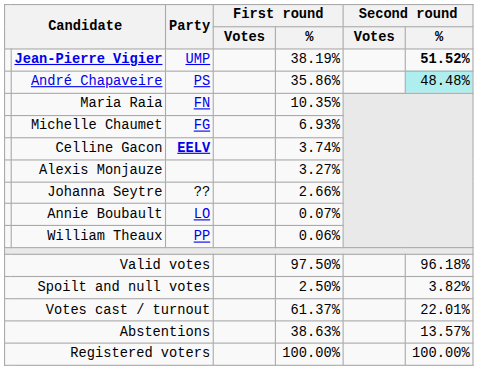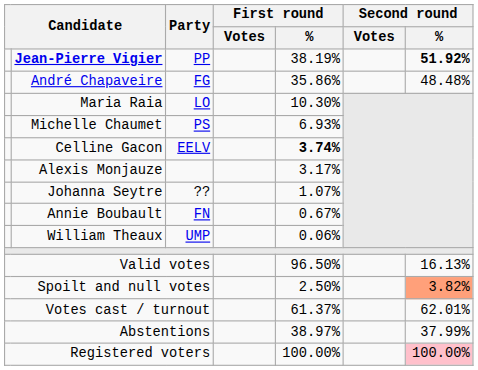(198, 60) UMP -> (202, 60) PP
(445, 60) 51.52% -> (445, 60) 51.92%
(202, 82) PS -> (202, 82) FG
(445, 82) paleturquoise background -> (445, 82) no background
(202, 104) FN -> (202, 104) LO
(315, 104) 10.35% -> (315, 104) 10.30%
(202, 127) FG -> (202, 127) PS
(194, 149) bold -> (194, 149) normal
(319, 149) normal -> (319, 149) bold
(319, 171) 3.27% -> (319, 171) 3.17%
(319, 193) 2.66% -> (319, 193) 1.07%
(202, 215) LO -> (202, 215) FN
(319, 215) 0.07% -> (319, 215) 0.67%
(202, 237) PP -> (198, 237) UMP
(315, 266) 97.50% -> (315, 266) 96.50%
(445, 266) 96.18% -> (445, 266) 16.13%
(449, 288) no background -> (449, 288) lightsalmon background
(445, 310) 22.01% -> (445, 310) 62.01%
(315, 332) 38.63% -> (315, 332) 38.97%
(445, 332) 13.57% -> (445, 332) 37.99%
(441, 355) no background -> (441, 355) pink background
